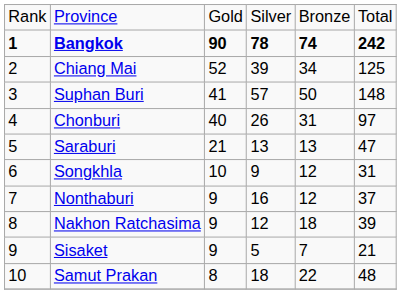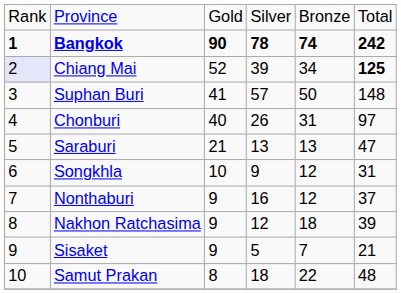(13, 69) no background -> (13, 69) lavender background
(372, 69) normal -> (372, 69) bold
